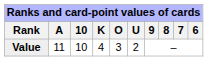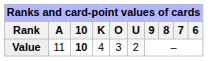(81, 47) normal -> (81, 47) bold
